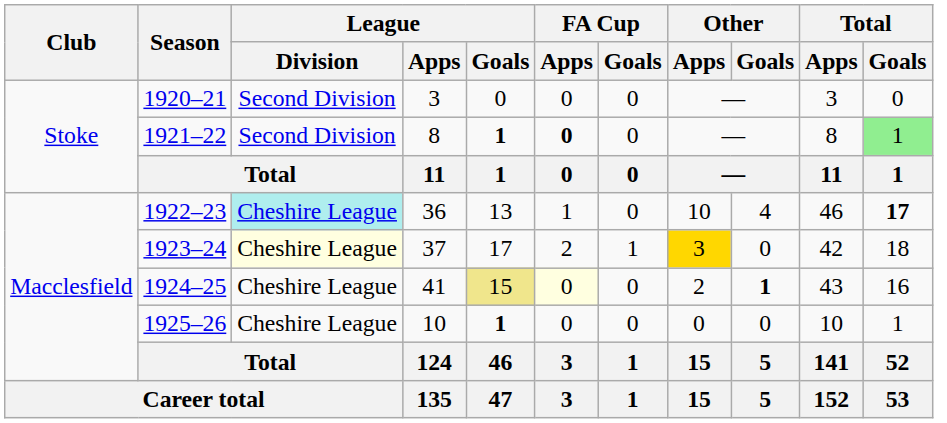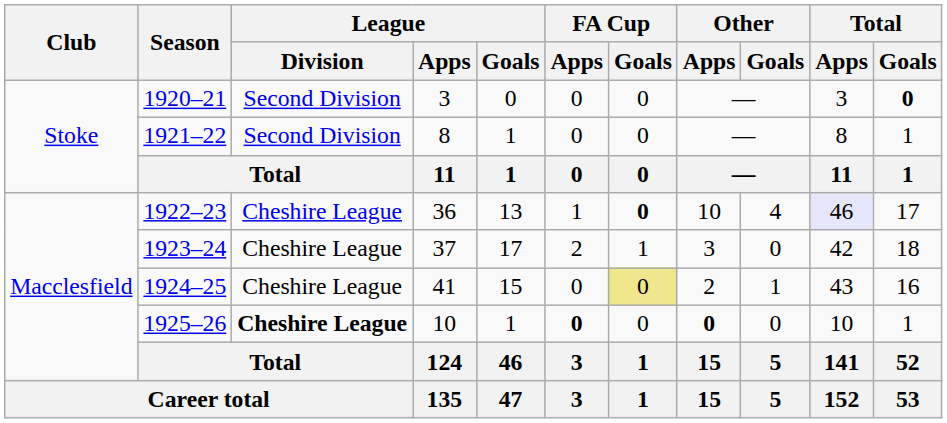(898, 98) normal -> (908, 98) bold
(500, 135) bold -> (511, 135) normal
(567, 135) bold -> (577, 135) normal
(898, 135) lightgreen background -> (908, 135) no background
(317, 211) paleturquoise background -> (322, 211) no background
(633, 211) normal -> (643, 211) bold
(831, 211) no background -> (842, 211) lavender background
(898, 211) bold -> (908, 211) normal
(317, 248) lightyellow background -> (322, 248) no background
(699, 248) gold background -> (709, 248) no background
(500, 286) khaki background -> (511, 286) no background
(567, 286) lightyellow background -> (577, 286) no background
(633, 286) no background -> (643, 286) khaki background
(765, 286) bold -> (775, 286) normal
(317, 323) normal -> (322, 323) bold
(500, 323) bold -> (511, 323) normal
(567, 323) normal -> (577, 323) bold
(699, 323) normal -> (709, 323) bold
